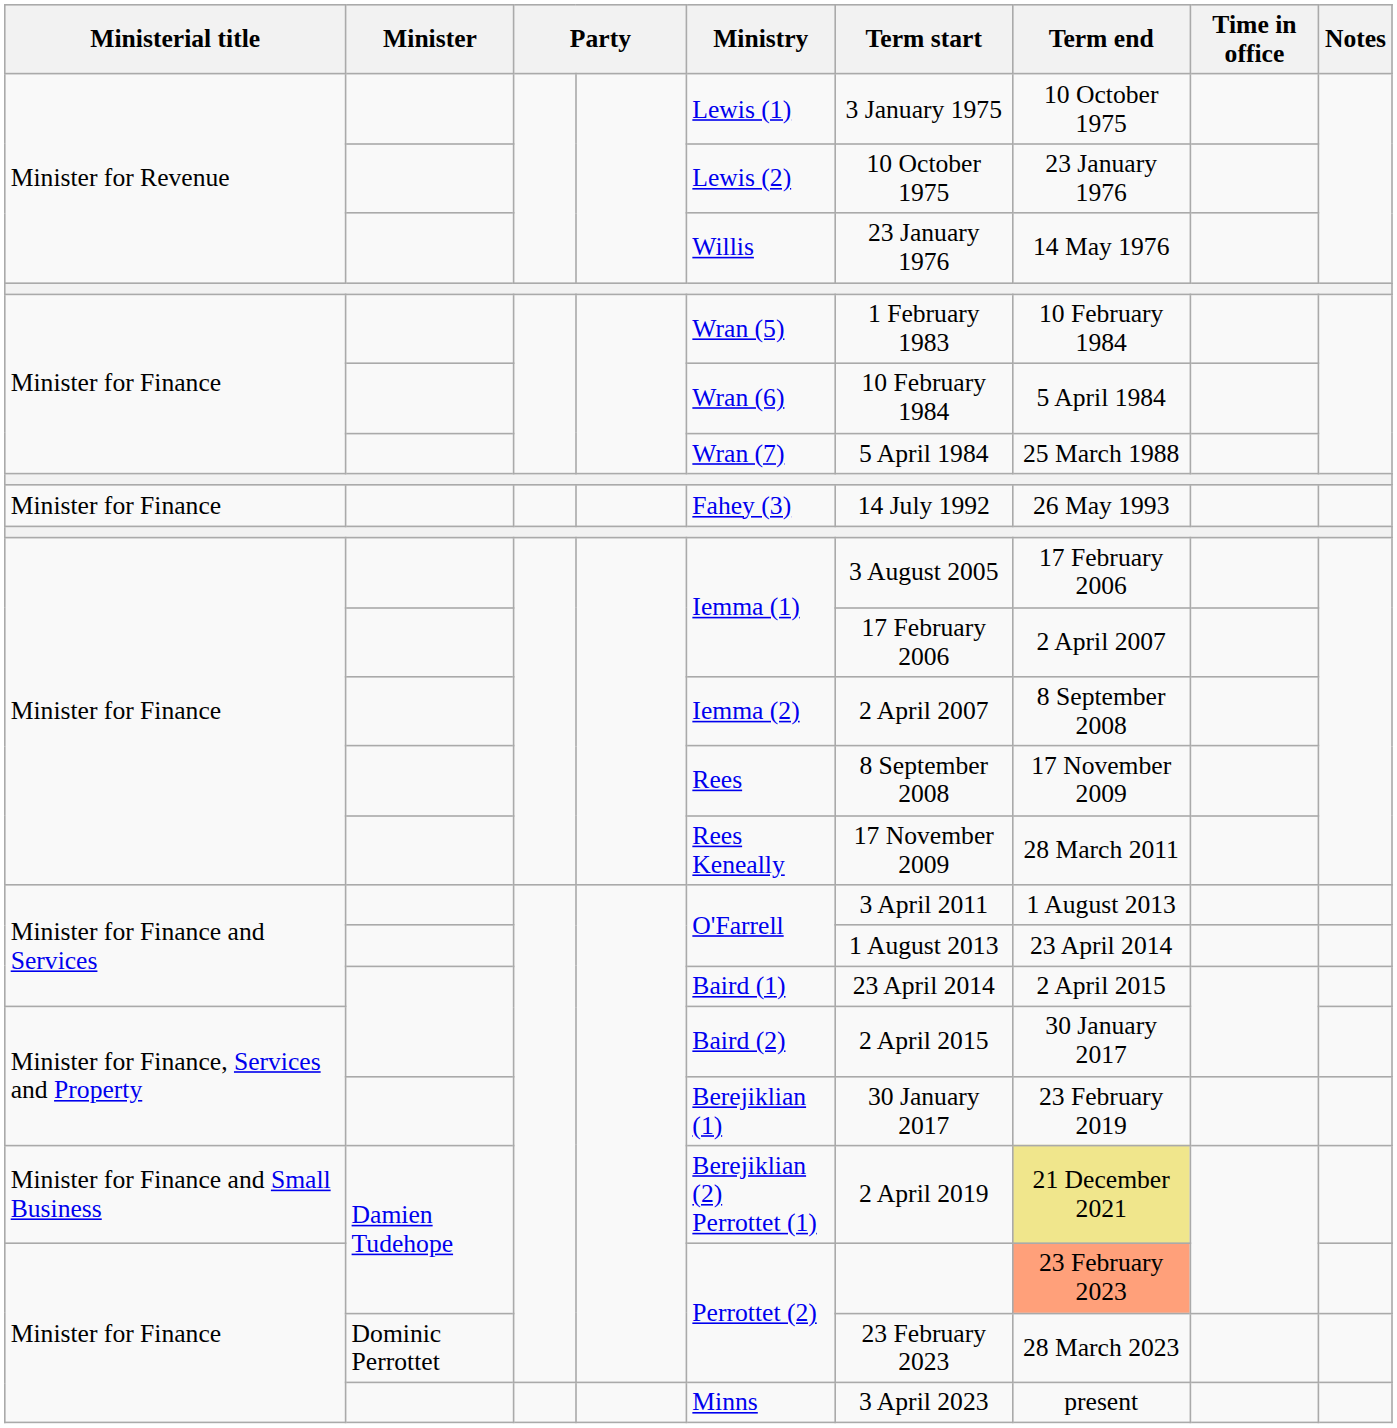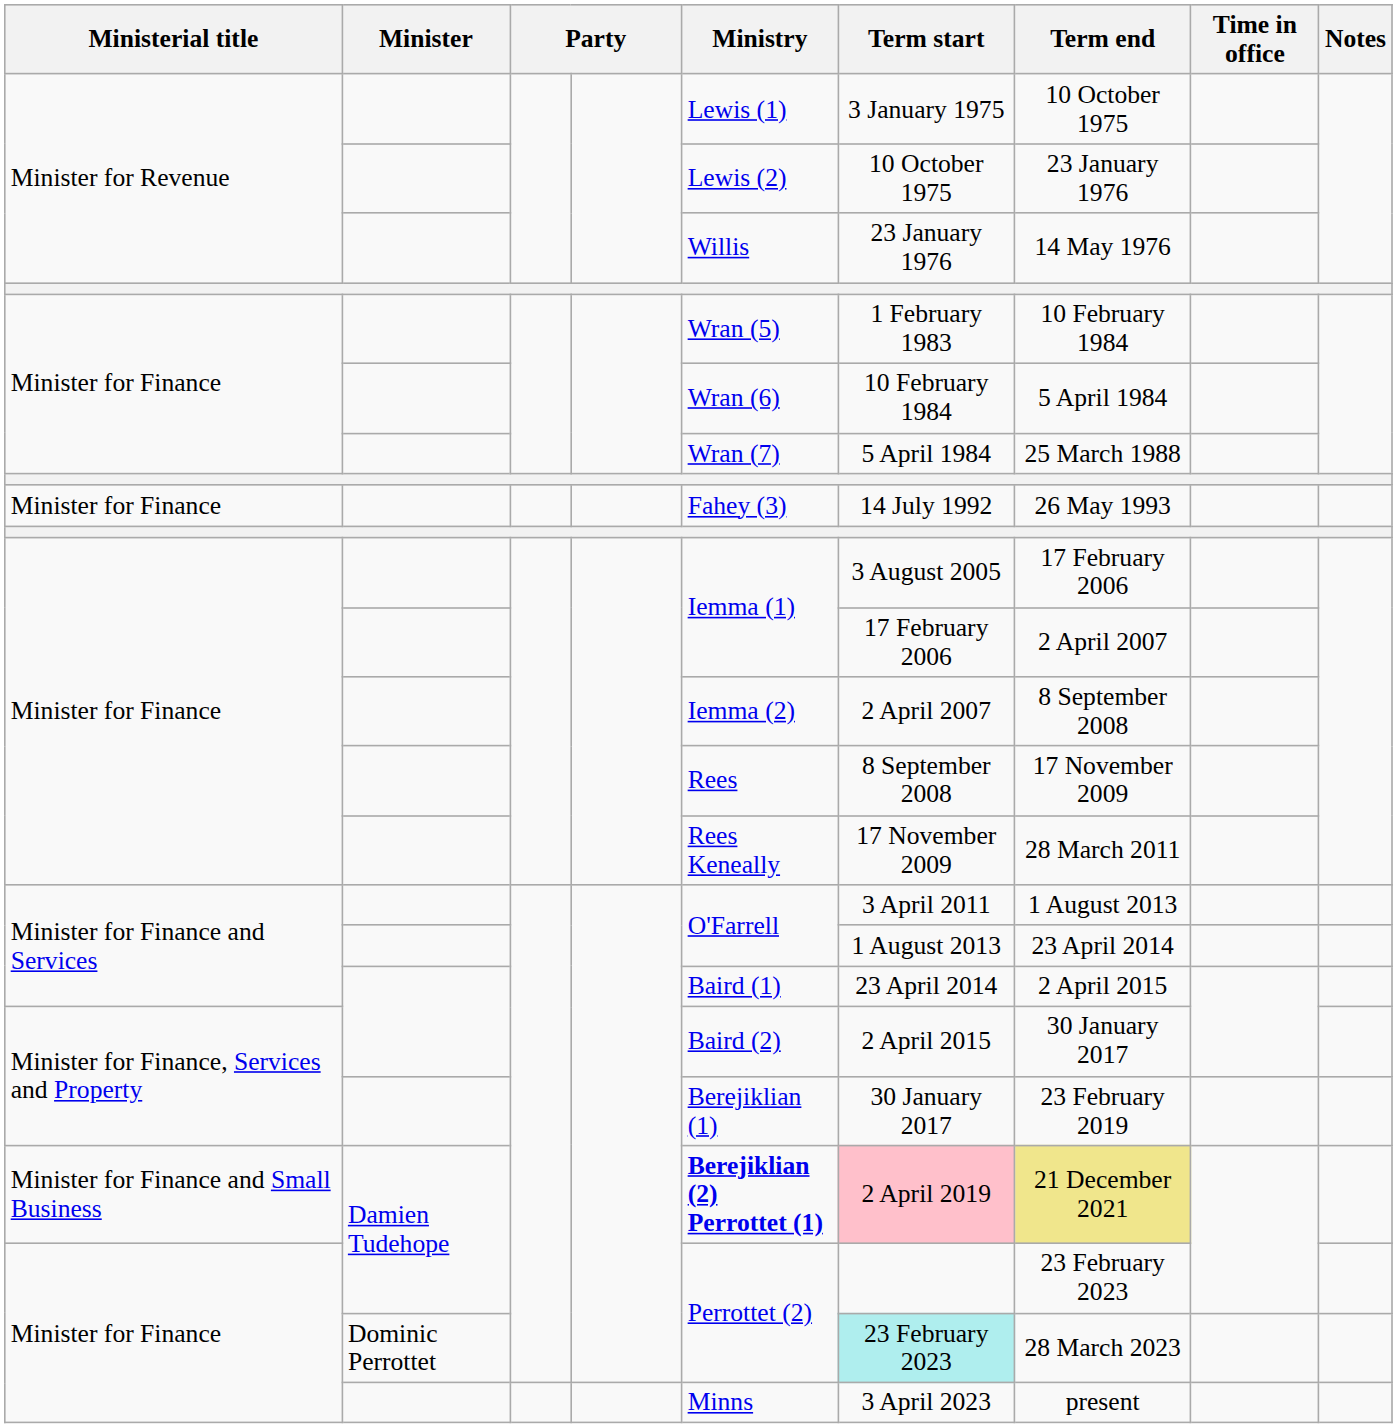(755, 1194) normal -> (755, 1194) bold
(924, 1194) no background -> (926, 1194) pink background
(1101, 1278) lightsalmon background -> (1103, 1278) no background
(924, 1347) no background -> (926, 1347) paleturquoise background
